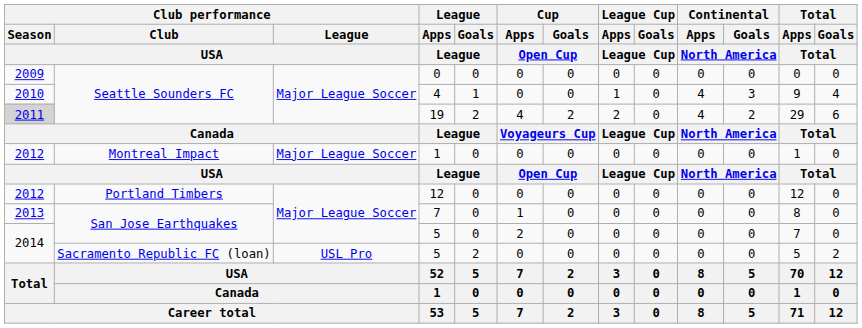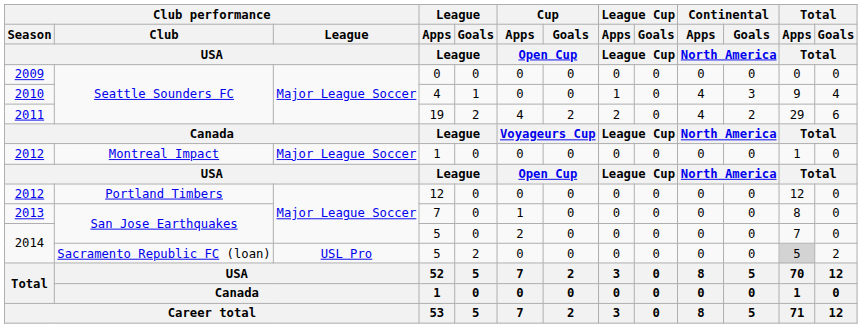(29, 114) lightgrey background -> (29, 114) no background
(797, 253) no background -> (797, 253) lightgrey background
